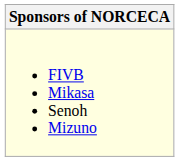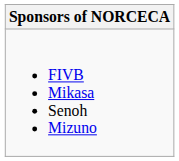(89, 102) lightyellow background -> (89, 102) no background
